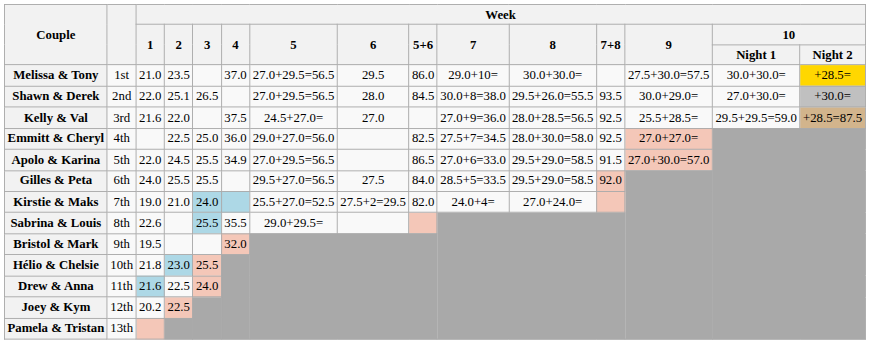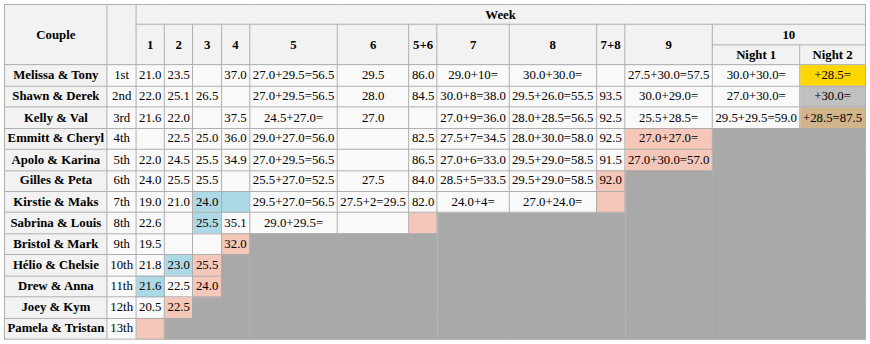(294, 180) 29.5+27.0=56.5 -> (294, 180) 25.5+27.0=52.5
(294, 201) 25.5+27.0=52.5 -> (294, 201) 29.5+27.0=56.5
(236, 222) 35.5 -> (236, 222) 35.1
(150, 307) 20.2 -> (150, 307) 20.5
